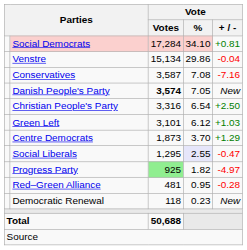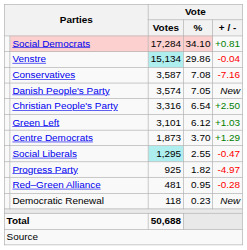(166, 59) no background -> (166, 59) paleturquoise background
(169, 91) bold -> (169, 91) normal
(169, 153) no background -> (169, 153) paleturquoise background
(201, 153) lavender background -> (201, 153) no background
(173, 169) lightgreen background -> (173, 169) no background
